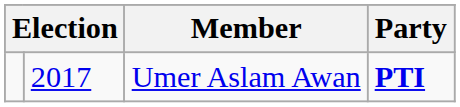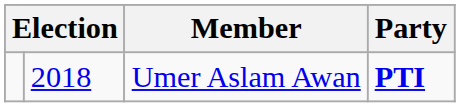(61, 76) 2017 -> (61, 76) 2018
